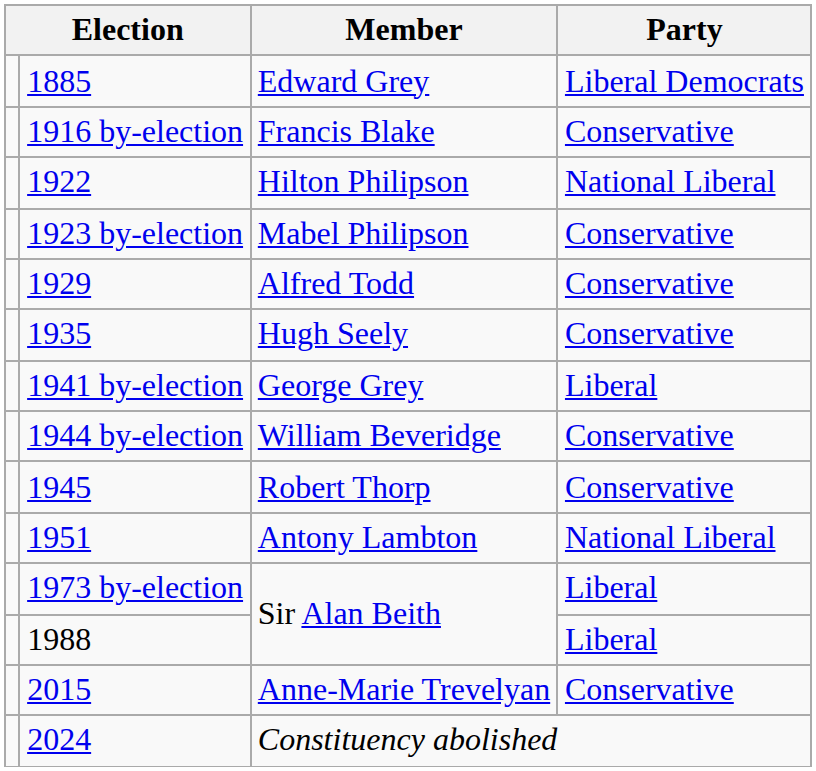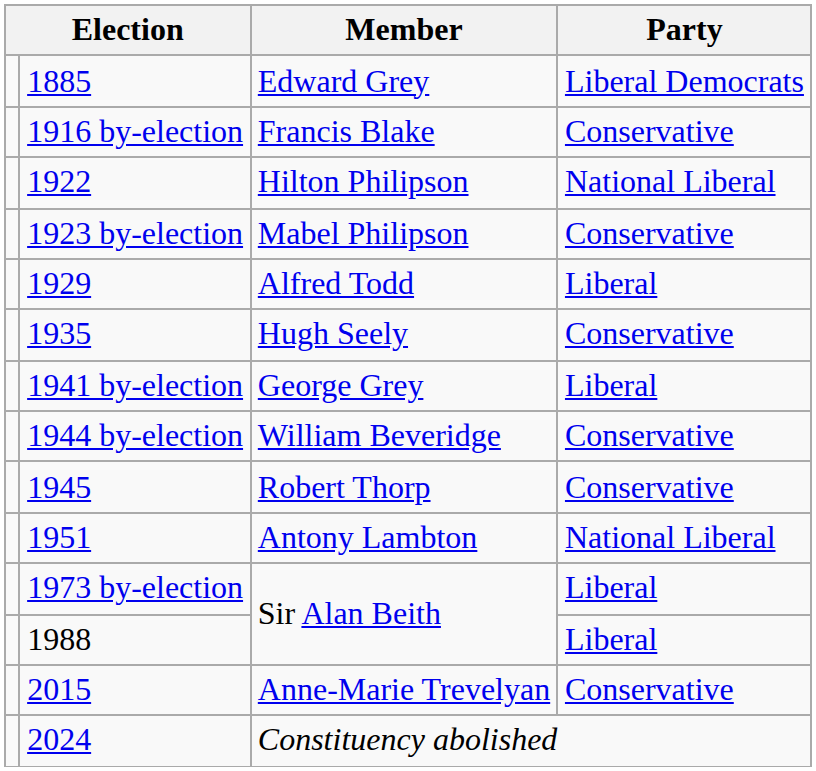(649, 283) Conservative -> (611, 283) Liberal
